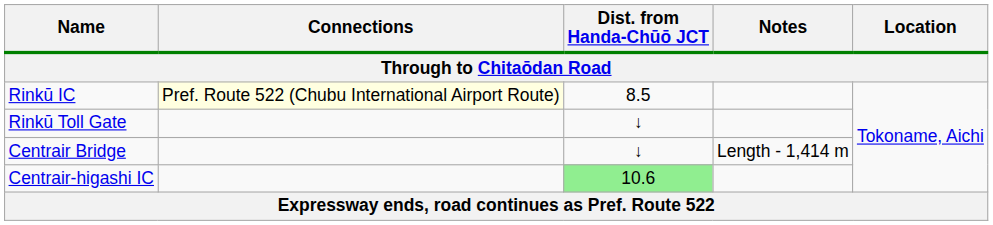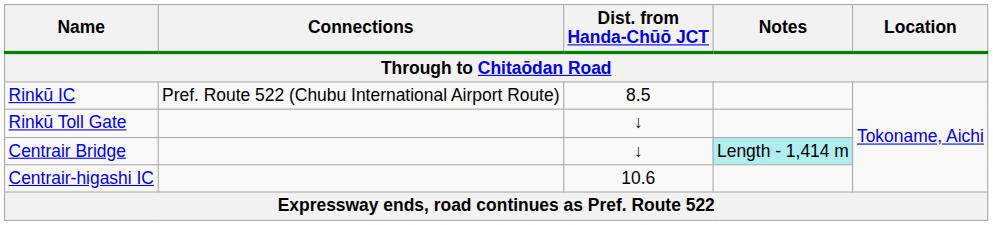(361, 95) lightyellow background -> (361, 95) no background
(783, 150) no background -> (783, 150) paleturquoise background
(638, 178) lightgreen background -> (638, 178) no background
